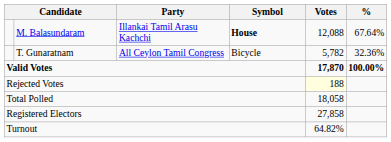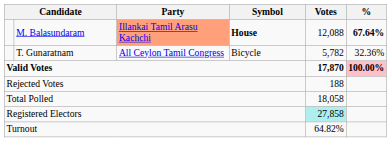(158, 32) no background -> (158, 32) lightsalmon background
(369, 32) normal -> (369, 32) bold
(366, 68) no background -> (366, 68) pink background
(337, 83) lightyellow background -> (337, 83) no background
(331, 114) no background -> (331, 114) paleturquoise background
